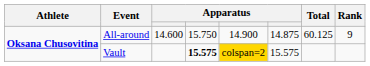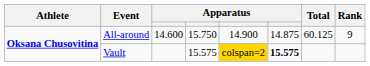(202, 52) bold -> (202, 52) normal
(284, 52) normal -> (284, 52) bold
